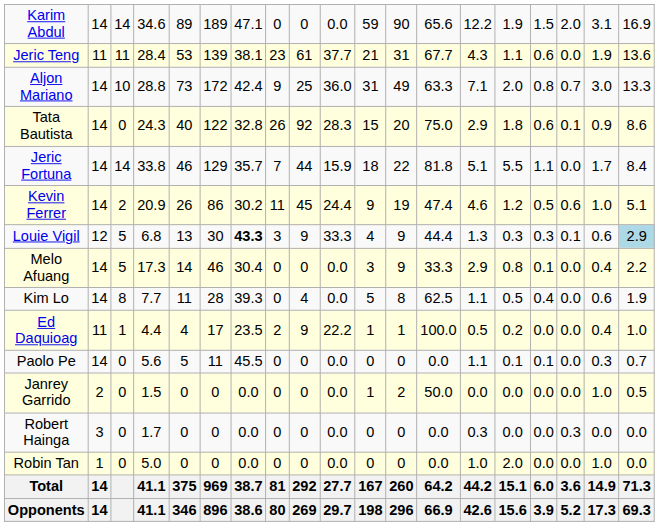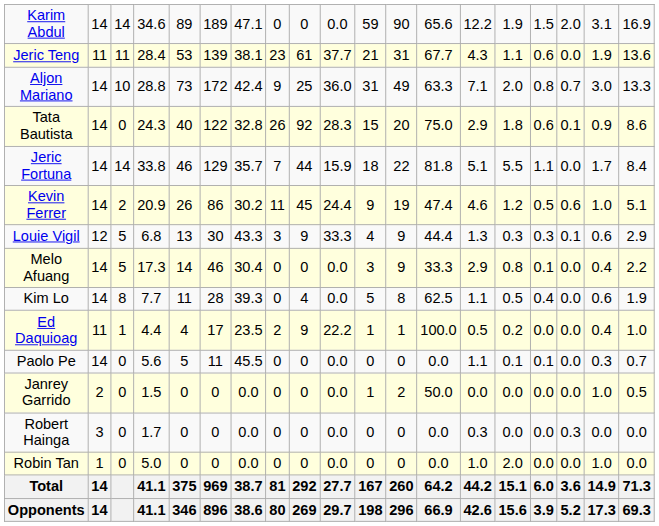(248, 236) bold -> (248, 236) normal
(637, 236) lightblue background -> (637, 236) no background
